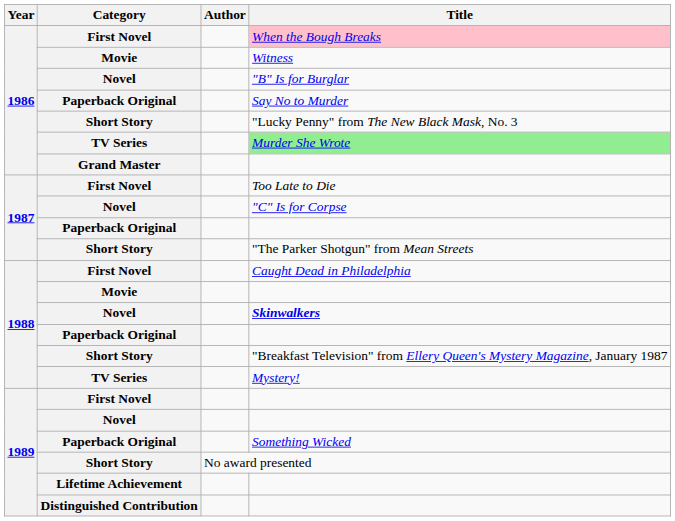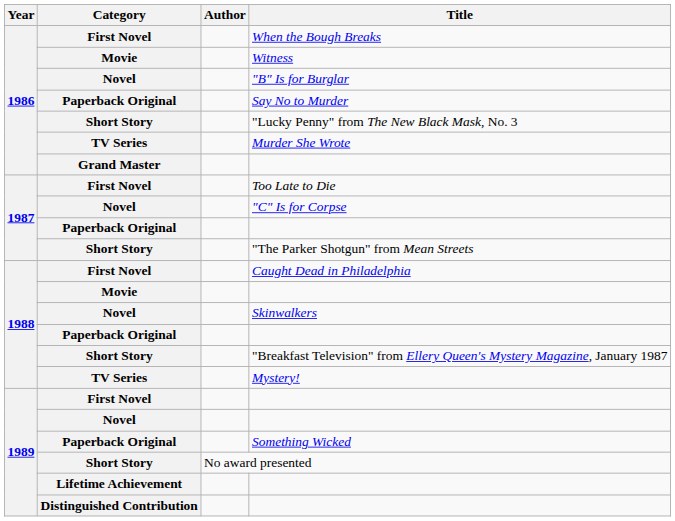(317, 36) pink background -> (317, 36) no background
(301, 143) lightgreen background -> (301, 143) no background
(286, 313) bold -> (285, 313) normal
